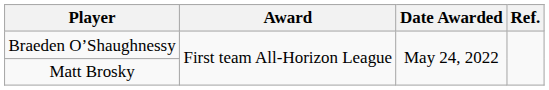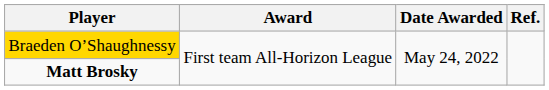(92, 44) no background -> (92, 44) gold background
(92, 71) normal -> (92, 71) bold
